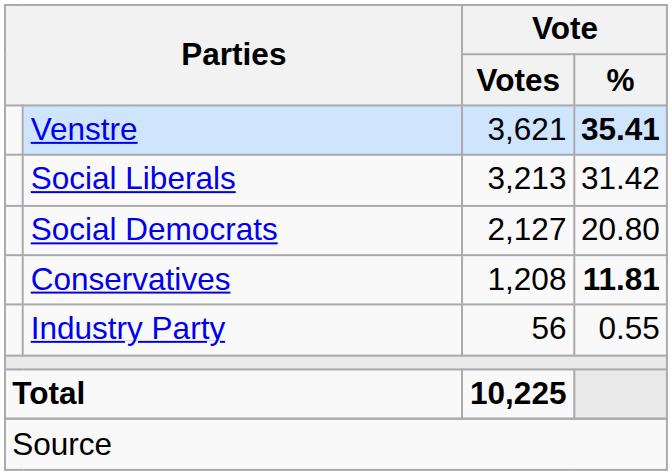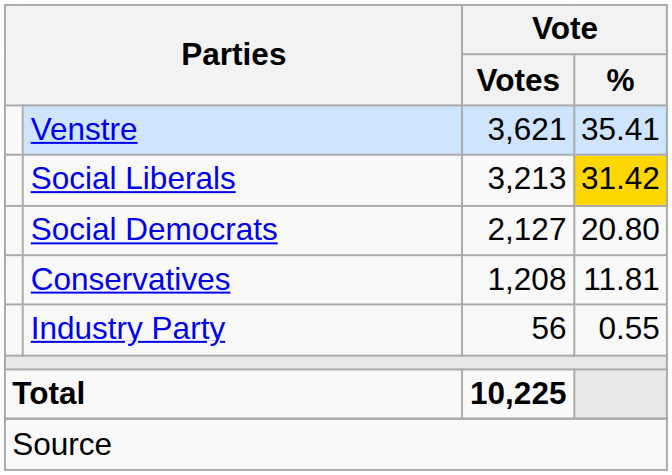(620, 129) bold -> (620, 129) normal
(620, 179) no background -> (620, 179) gold background
(621, 279) bold -> (622, 279) normal
